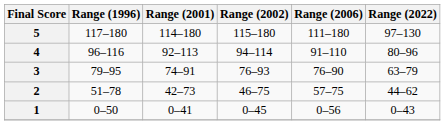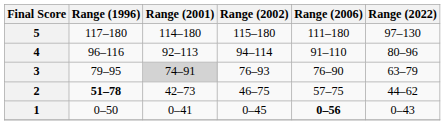(180, 71) no background -> (180, 71) lightgrey background
(106, 91) normal -> (106, 91) bold
(328, 110) normal -> (328, 110) bold
